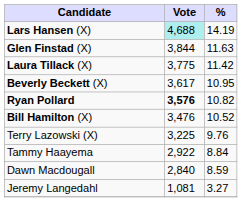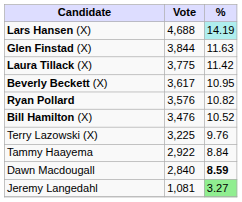(181, 30) paleturquoise background -> (181, 30) no background
(221, 30) no background -> (221, 30) paleturquoise background
(181, 100) bold -> (181, 100) normal
(218, 170) normal -> (218, 170) bold
(218, 188) no background -> (218, 188) lightgreen background
